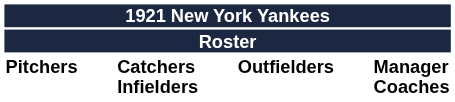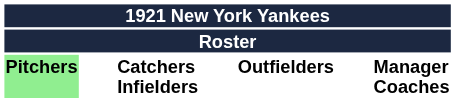(42, 66) no background -> (42, 66) lightgreen background
